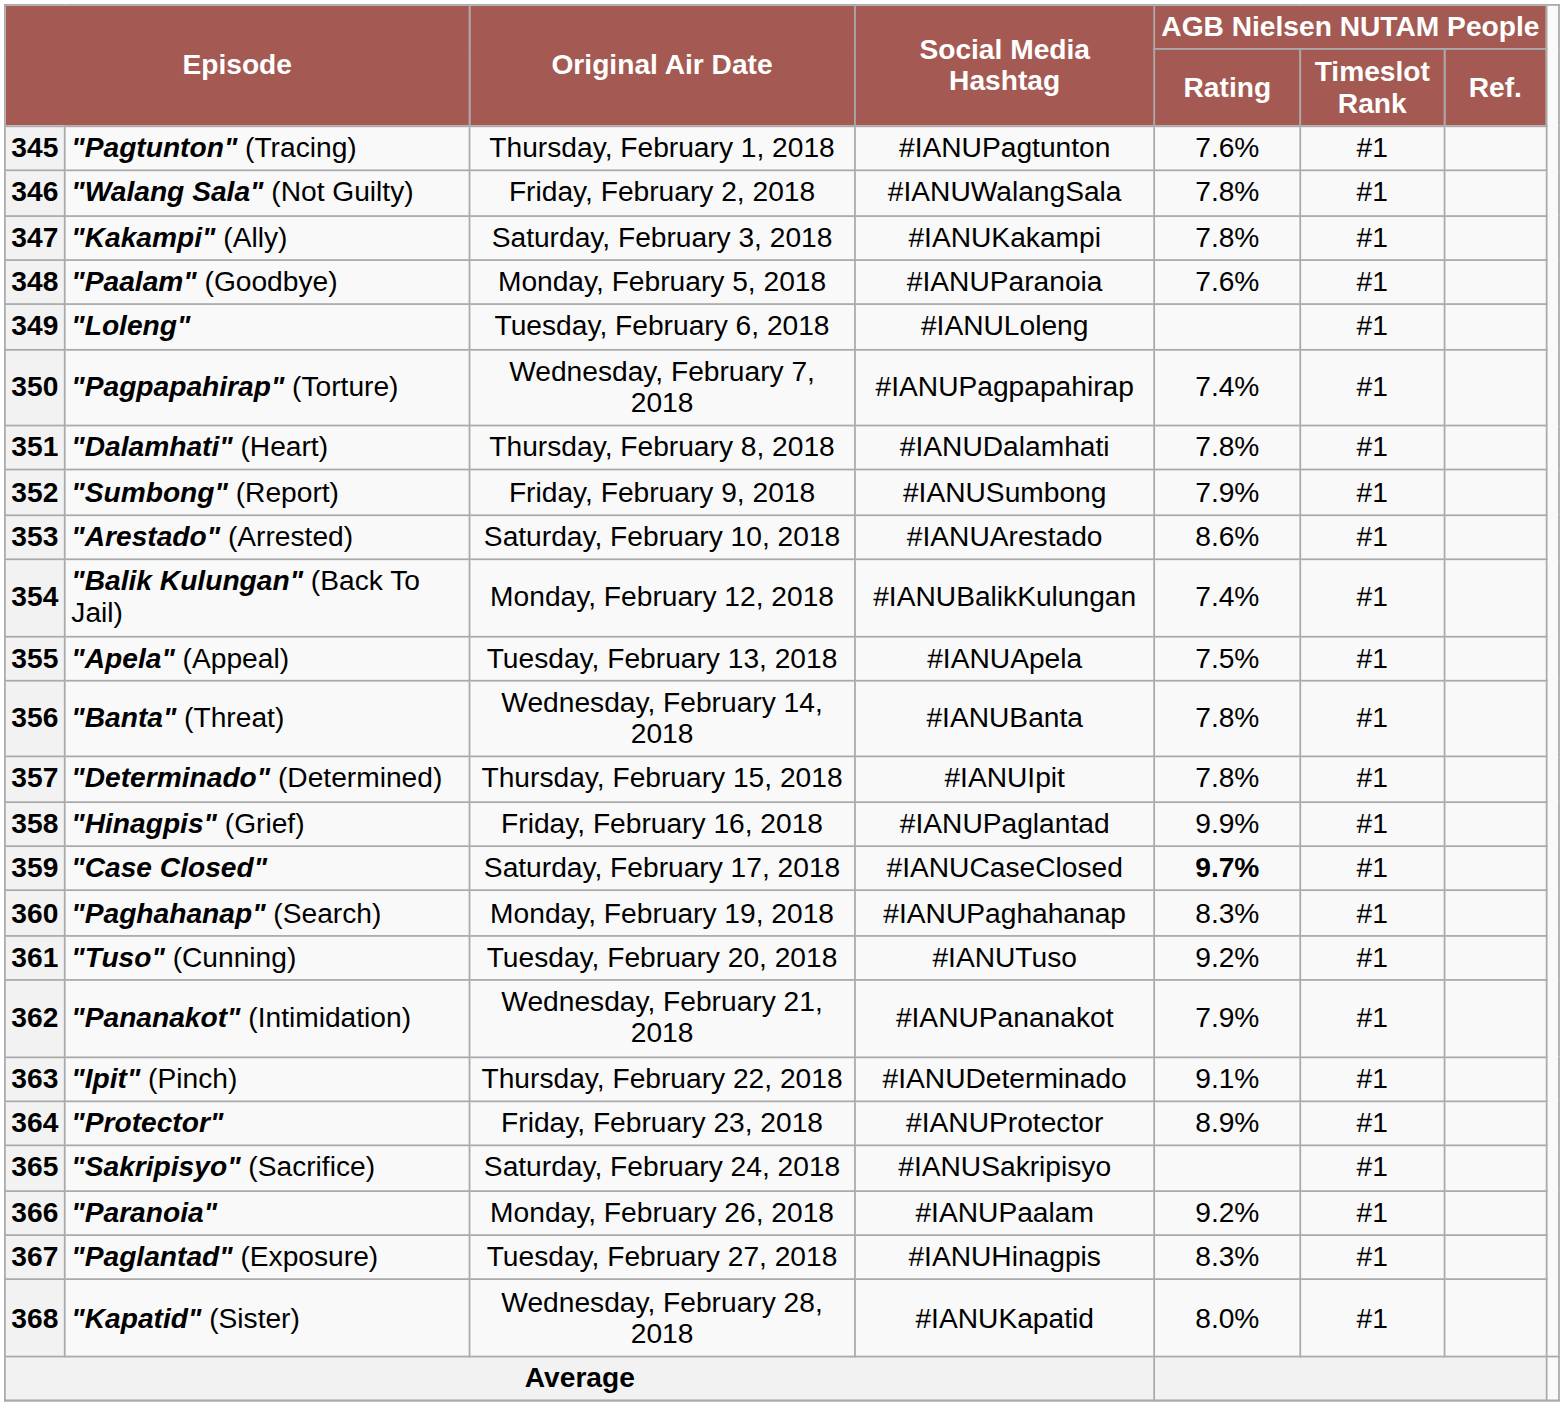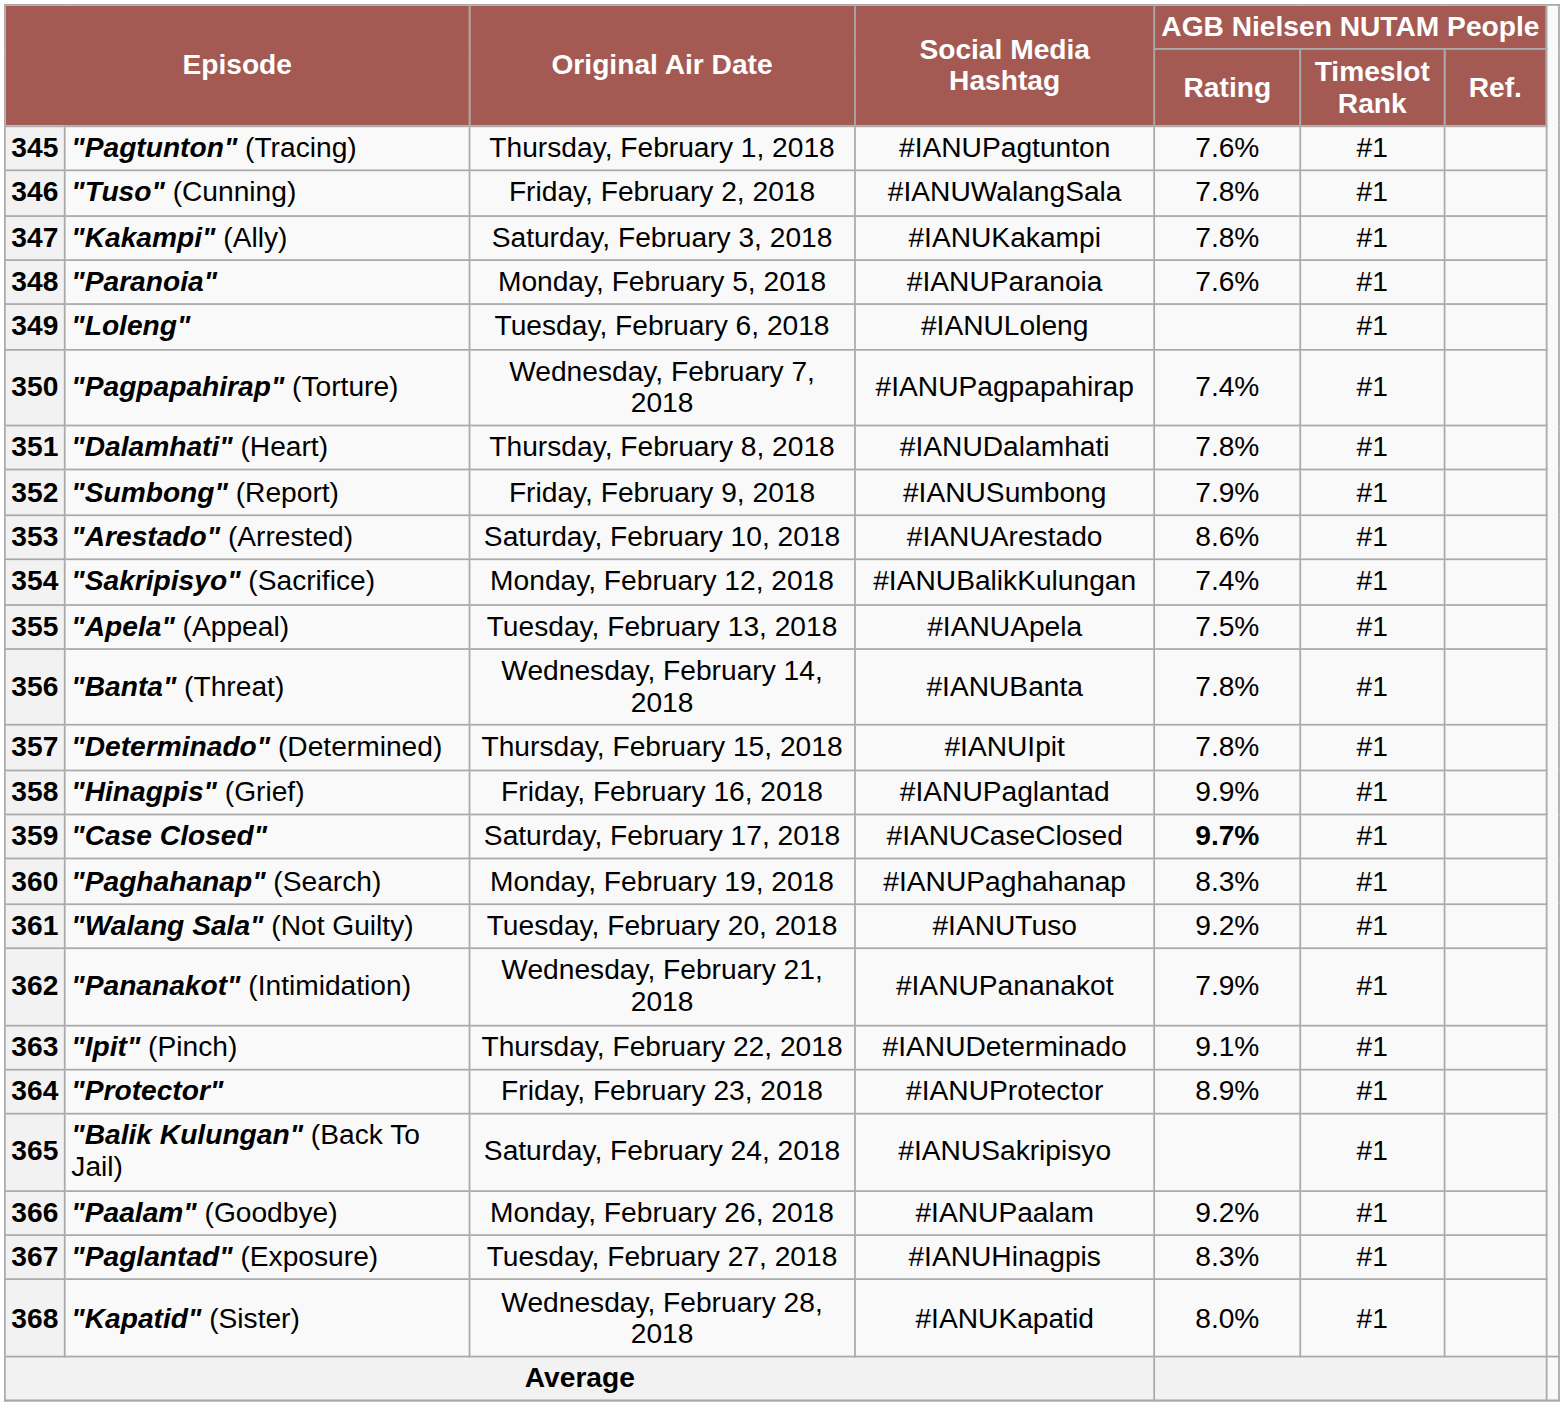(242, 192) "Walang Sala" (Not Guilty) -> (184, 192) "Tuso" (Cunning)
(204, 281) "Paalam" (Goodbye) -> (144, 281) "Paranoia"
(246, 597) "Balik Kulungan" (Back To Jail) -> (223, 581) "Sakripisyo" (Sacrifice)
(184, 957) "Tuso" (Cunning) -> (242, 925) "Walang Sala" (Not Guilty)
(223, 1167) "Sakripisyo" (Sacrifice) -> (246, 1151) "Balik Kulungan" (Back To Jail)
(144, 1212) "Paranoia" -> (204, 1212) "Paalam" (Goodbye)
